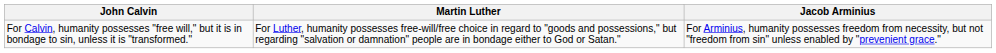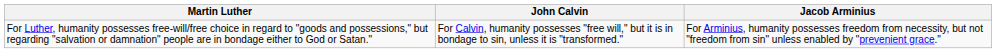columns swapped: (129, 12) <-> (468, 12)
